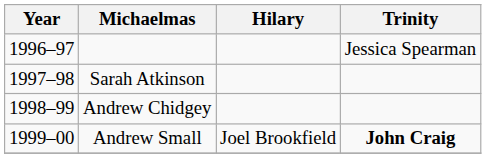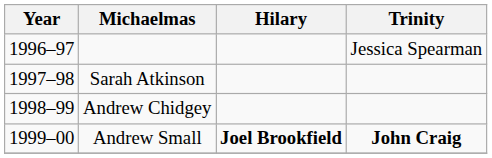(278, 138) normal -> (281, 138) bold
